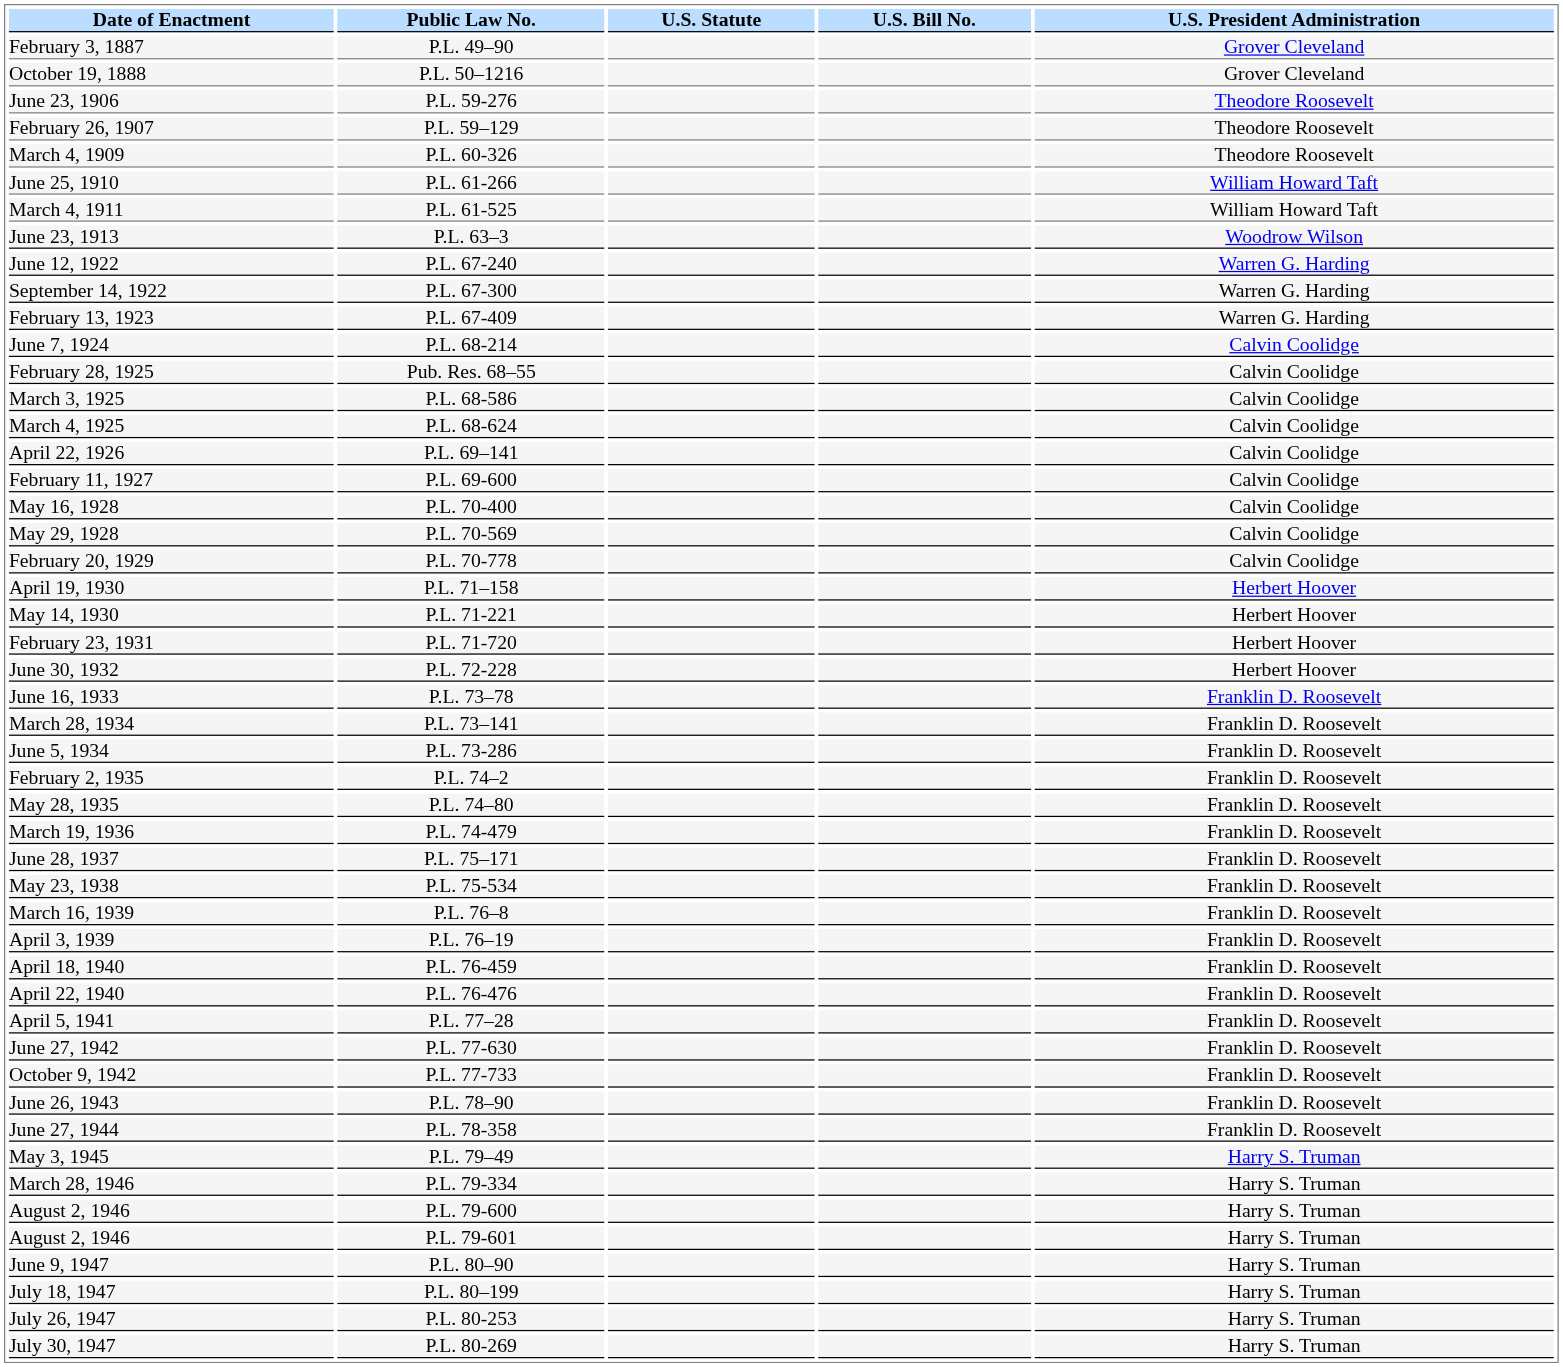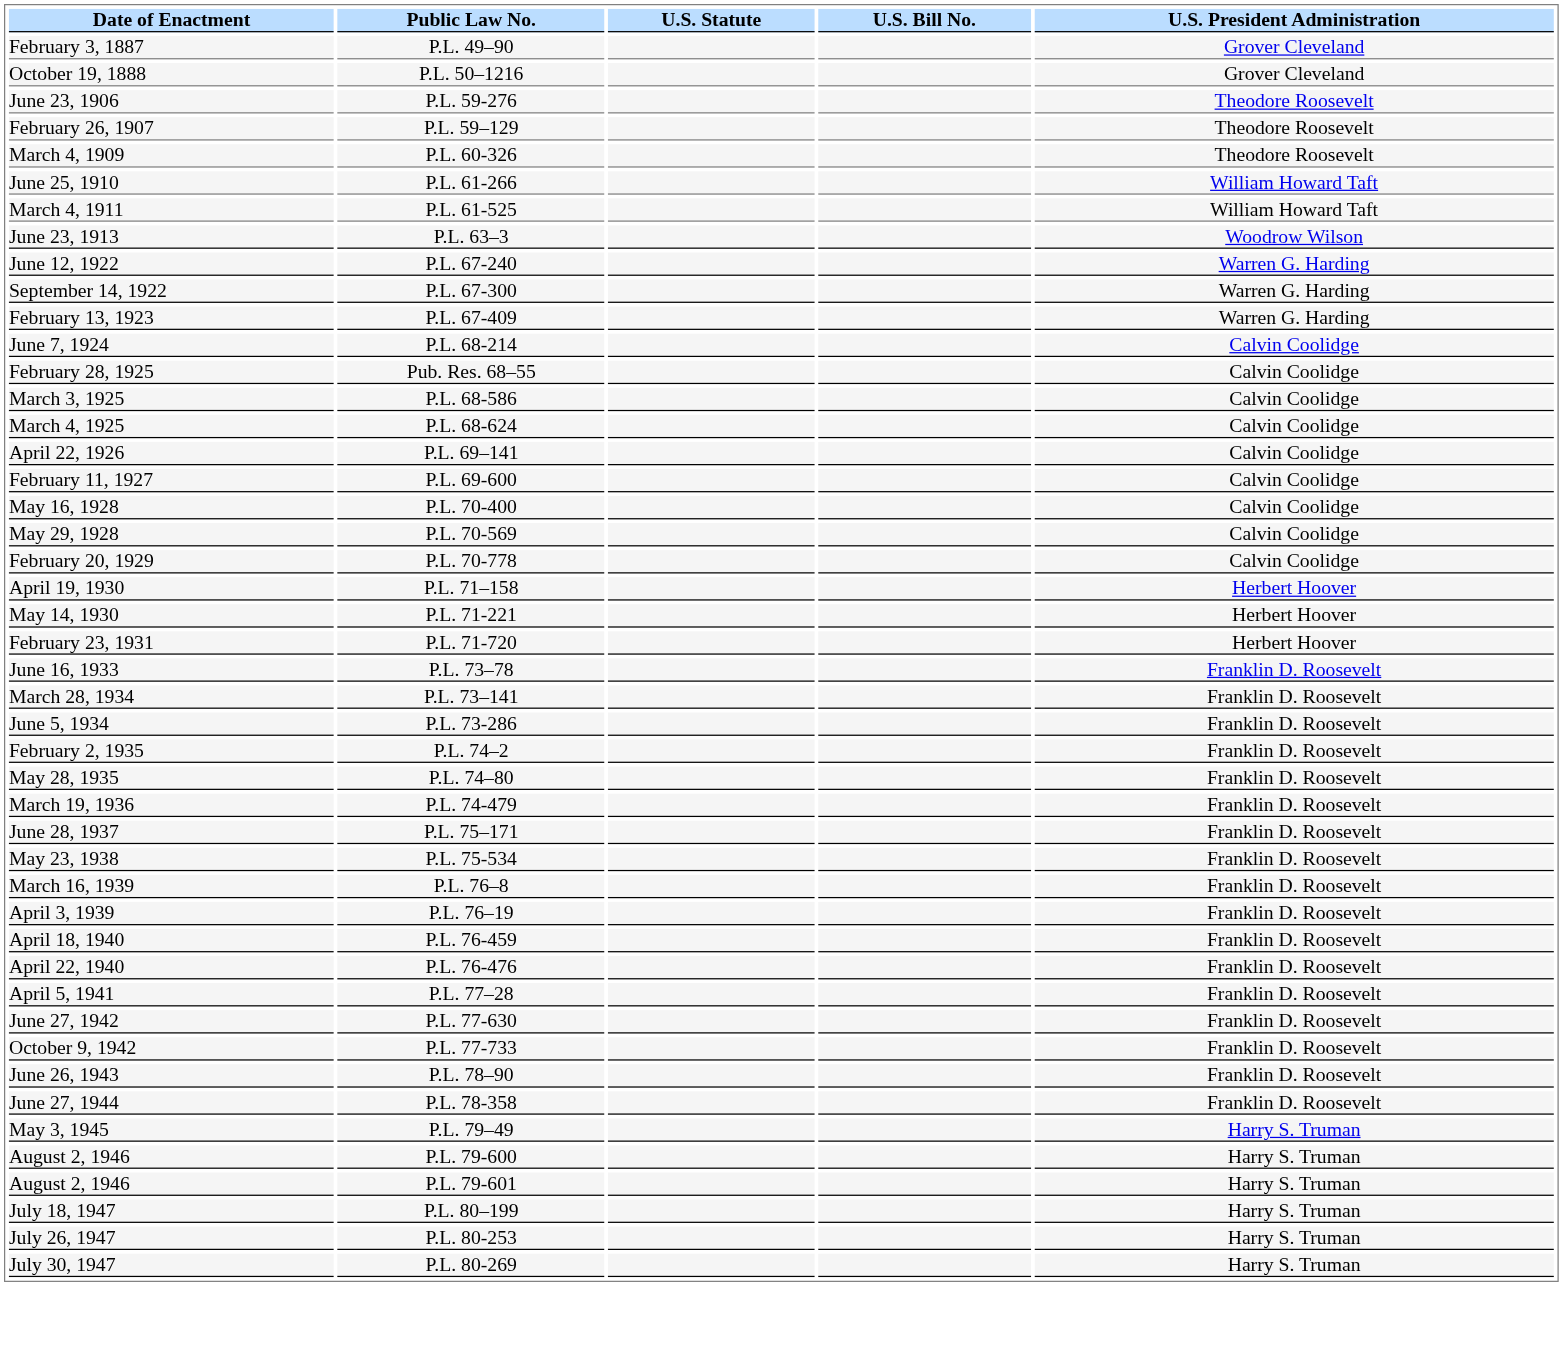- row: (471, 669)
- row: (471, 1183)
- row: (471, 1264)
